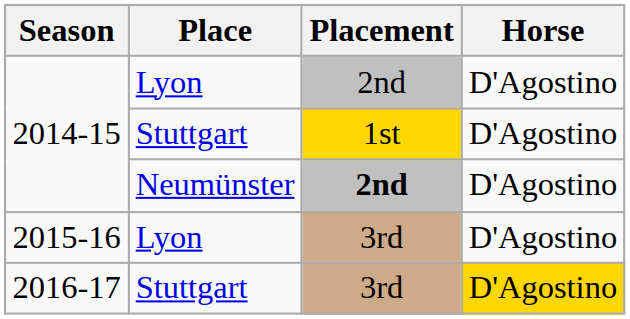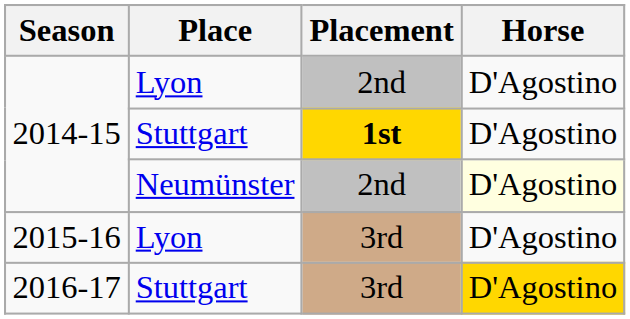(382, 133) normal -> (382, 133) bold
(382, 184) bold -> (382, 184) normal
(543, 184) no background -> (543, 184) lightyellow background
